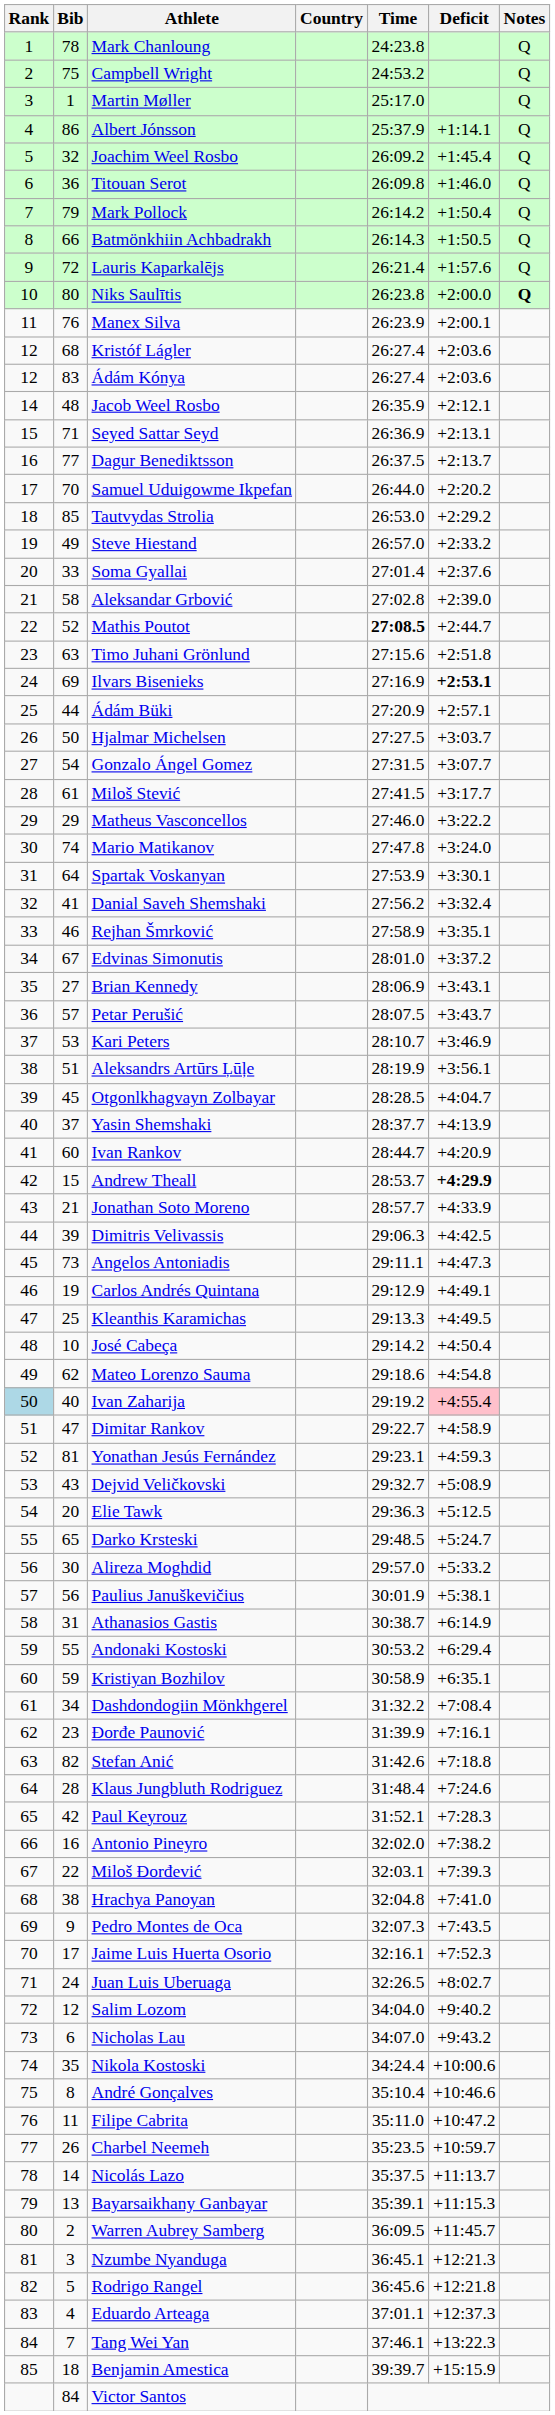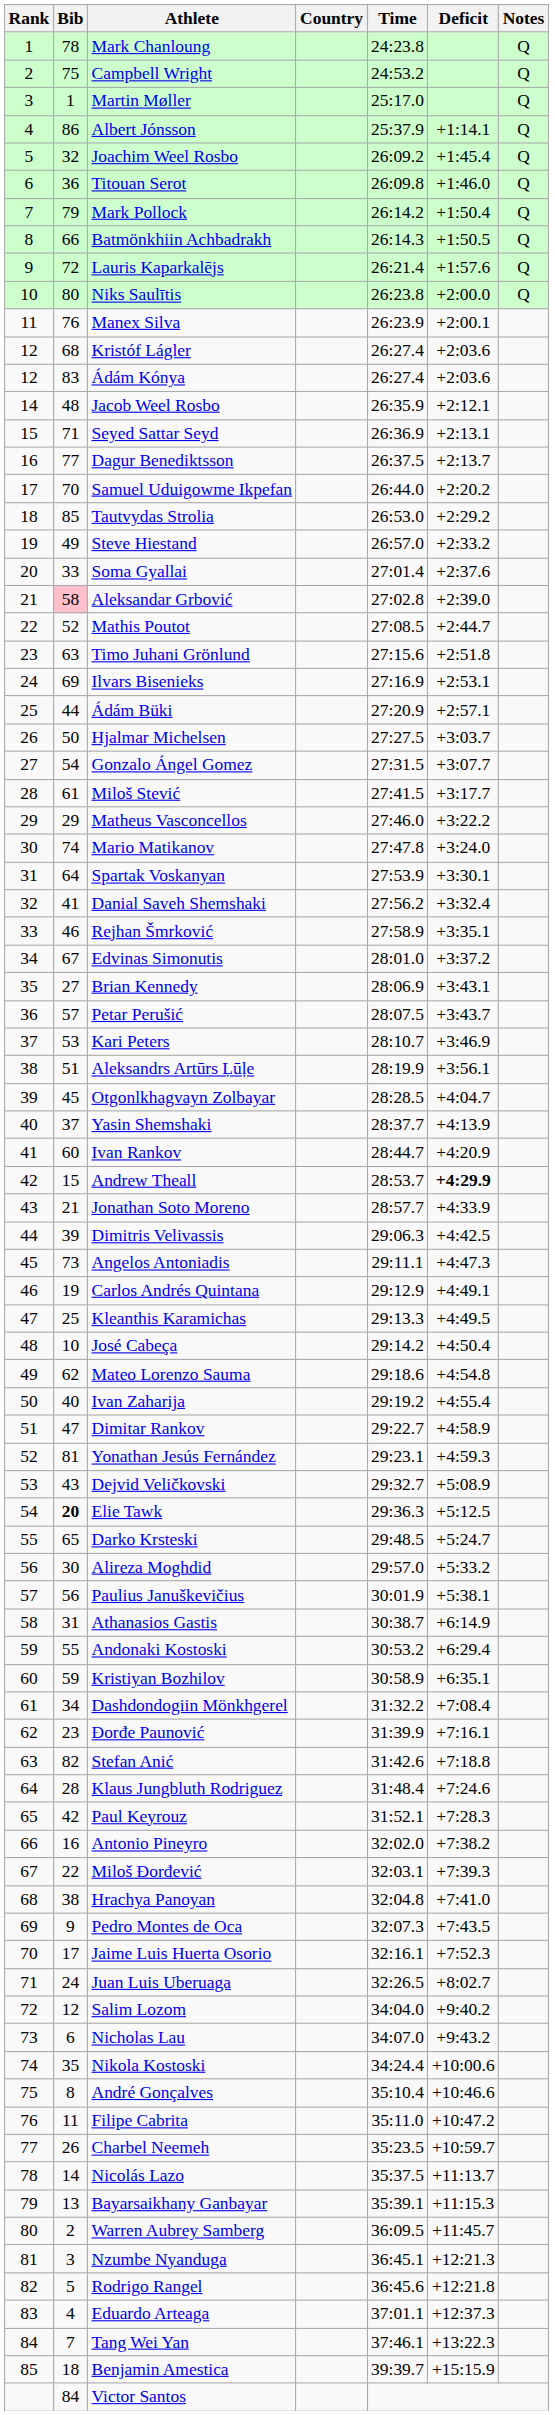(524, 294) bold -> (523, 294) normal
(70, 599) no background -> (70, 599) pink background
(398, 626) bold -> (398, 626) normal
(464, 682) bold -> (463, 682) normal
(29, 1401) lightblue background -> (29, 1401) no background
(464, 1401) pink background -> (463, 1401) no background
(70, 1511) normal -> (70, 1511) bold
